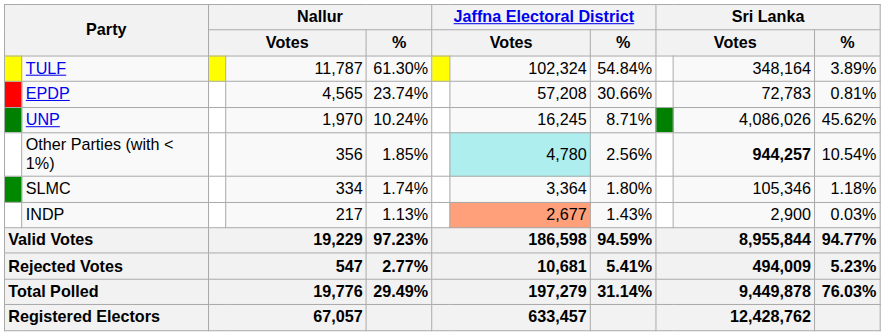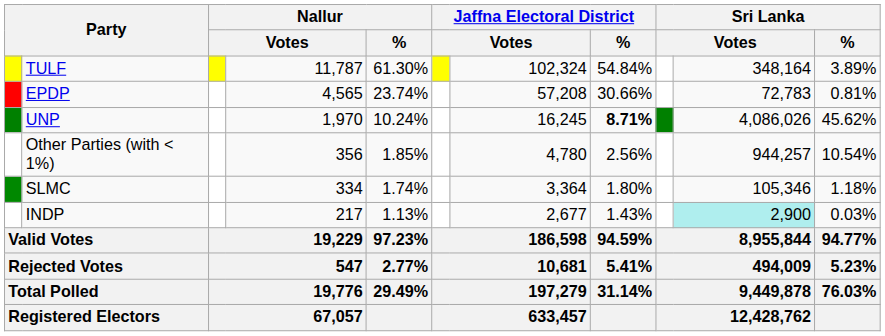(629, 119) normal -> (629, 119) bold
(566, 154) paleturquoise background -> (566, 154) no background
(782, 154) bold -> (782, 154) normal
(566, 214) lightsalmon background -> (566, 214) no background
(791, 214) no background -> (791, 214) paleturquoise background
